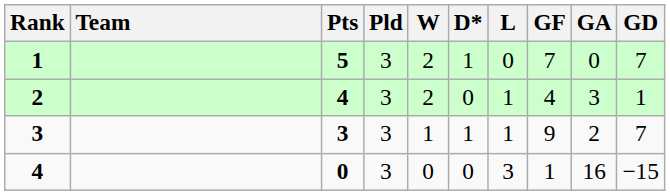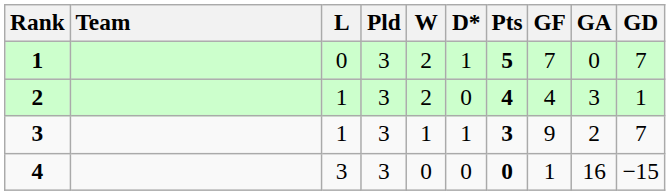columns swapped: (343, 23) <-> (508, 23)
